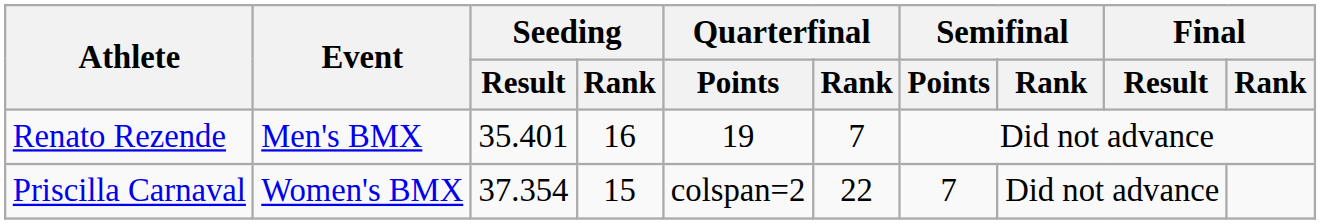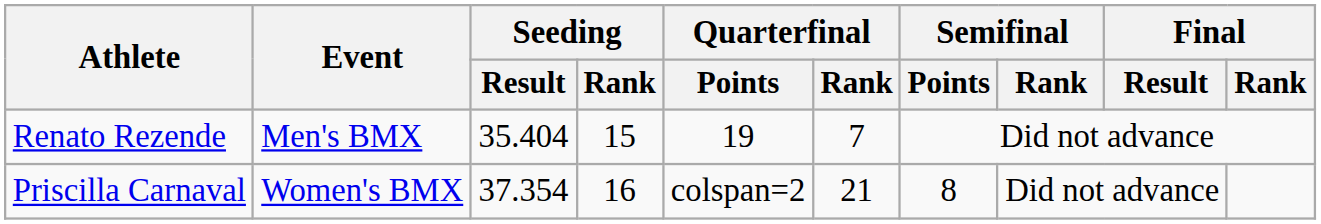(523, 136) 35.401 -> (523, 136) 35.404
(620, 136) 16 -> (620, 136) 15
(620, 190) 15 -> (620, 190) 16
(857, 190) 22 -> (857, 190) 21
(949, 190) 7 -> (949, 190) 8
